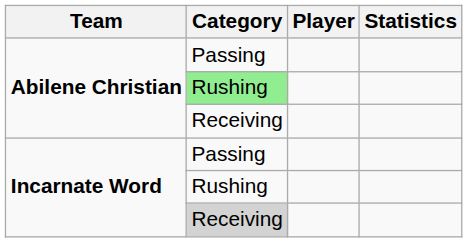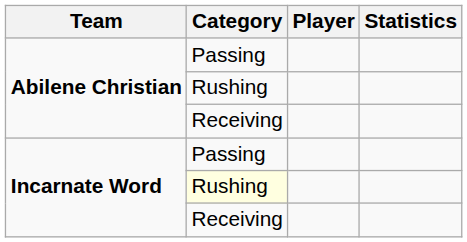(230, 87) lightgreen background -> (230, 87) no background
(230, 186) no background -> (230, 186) lightyellow background
(237, 219) lightgrey background -> (237, 219) no background
